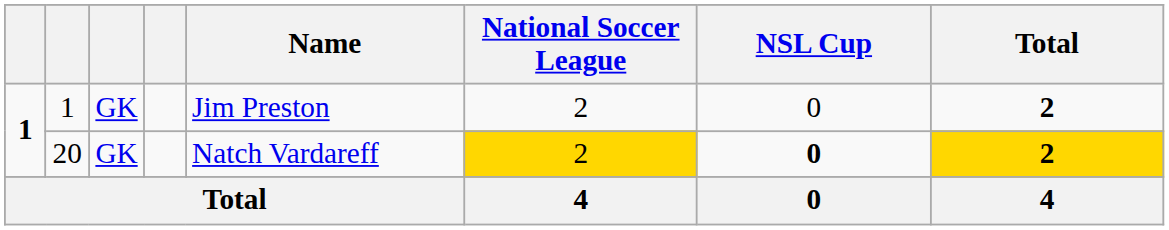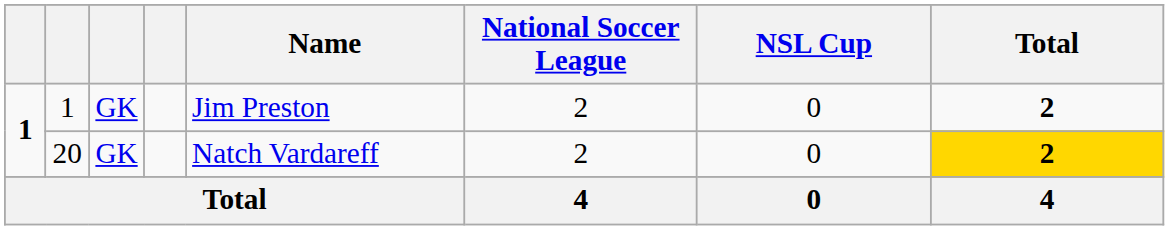(581, 153) gold background -> (581, 153) no background
(814, 153) bold -> (814, 153) normal
